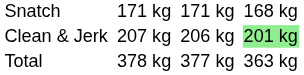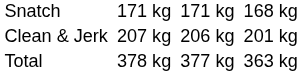(271, 36) lightgreen background -> (271, 36) no background
